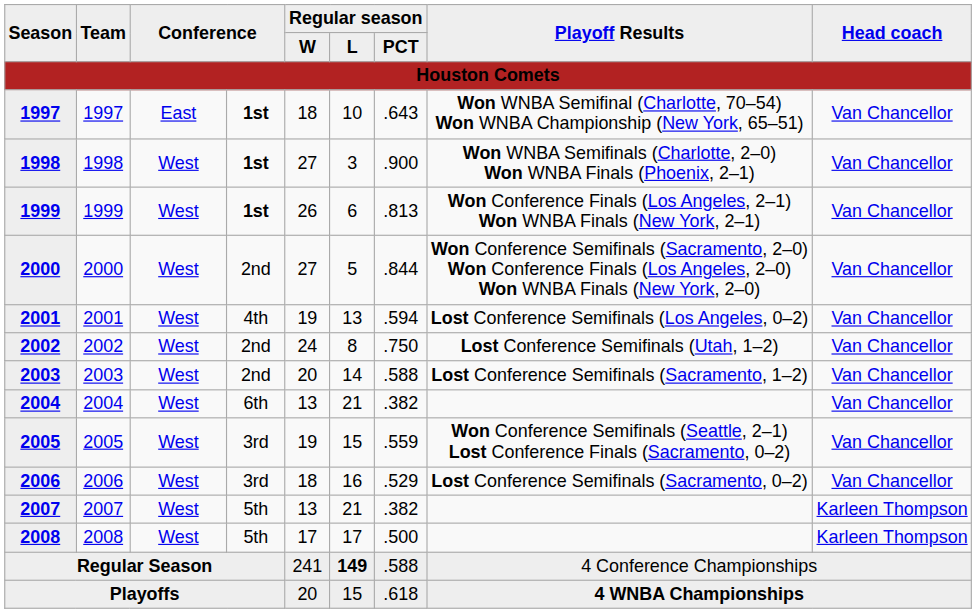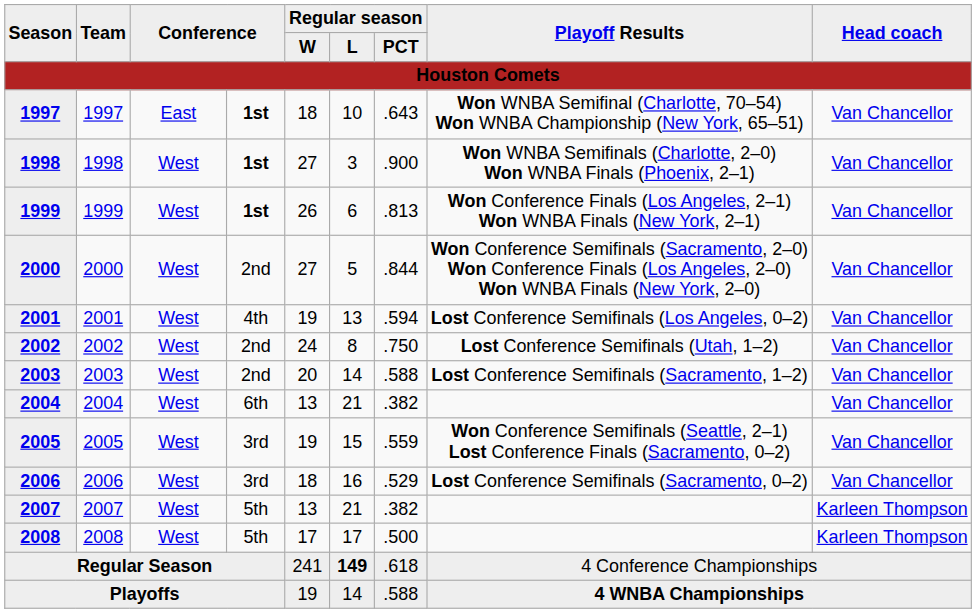(401, 565) .588 -> (401, 565) .618
(307, 594) 20 -> (307, 594) 19
(352, 594) 15 -> (352, 594) 14
(401, 594) .618 -> (401, 594) .588
